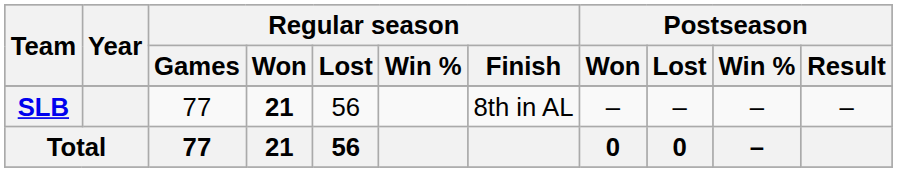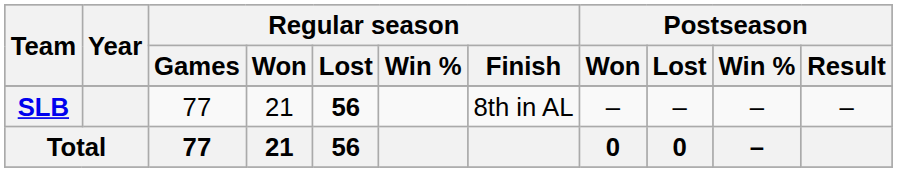(279, 107) bold -> (279, 107) normal
(346, 107) normal -> (346, 107) bold
